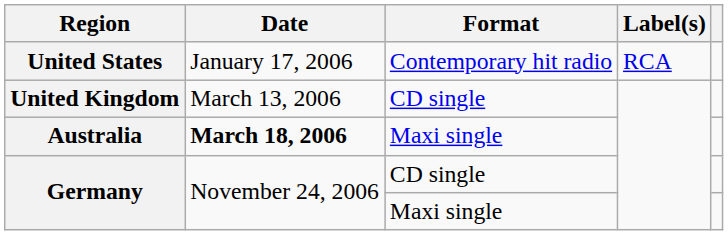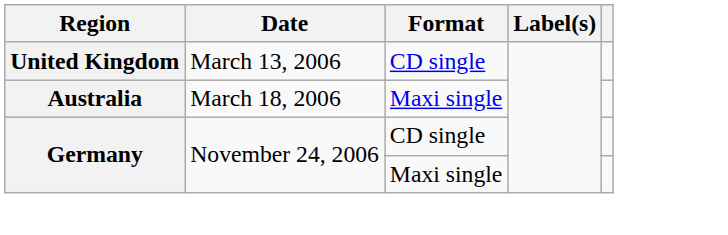- row: (95, 60)
(269, 135) bold -> (266, 98) normal
